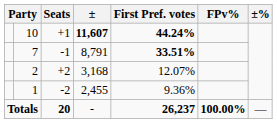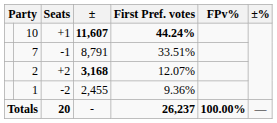(176, 52) bold -> (177, 52) normal
(95, 71) normal -> (95, 71) bold
